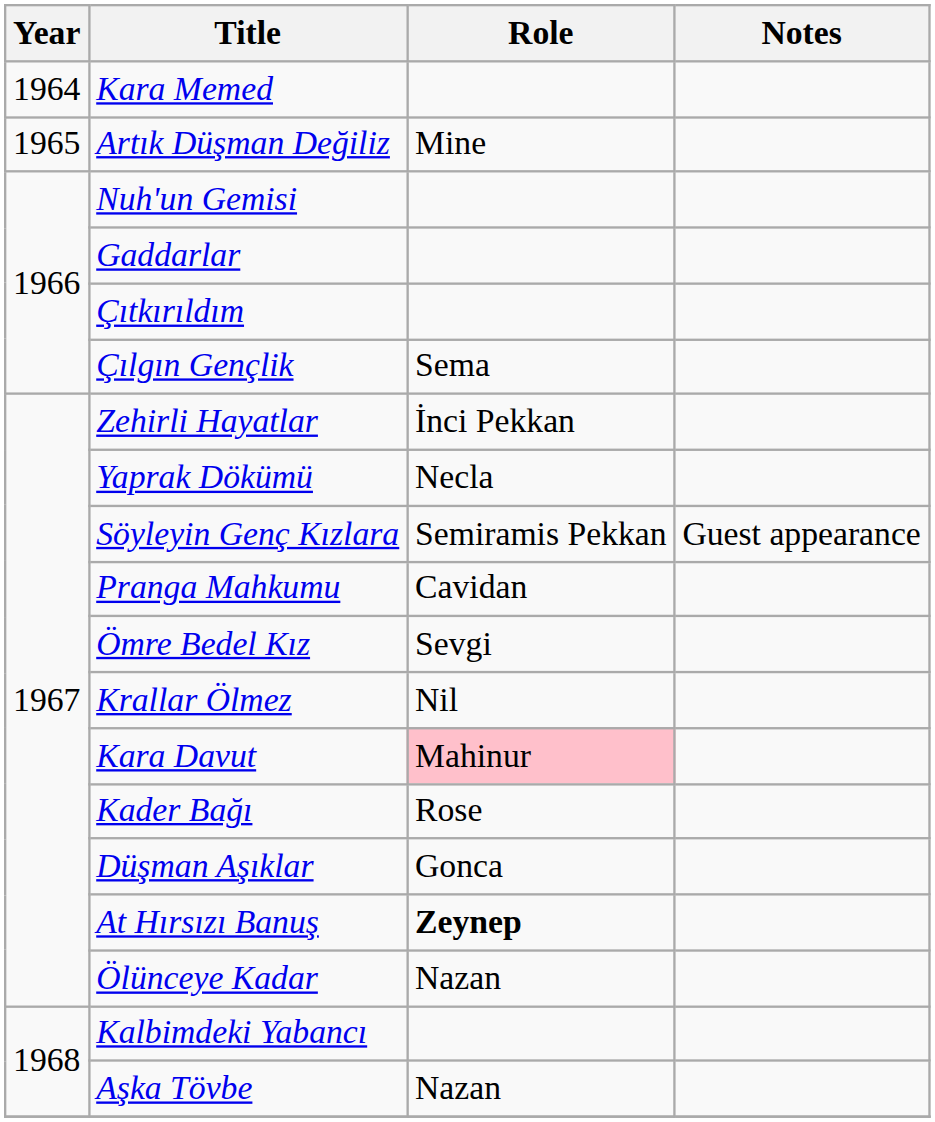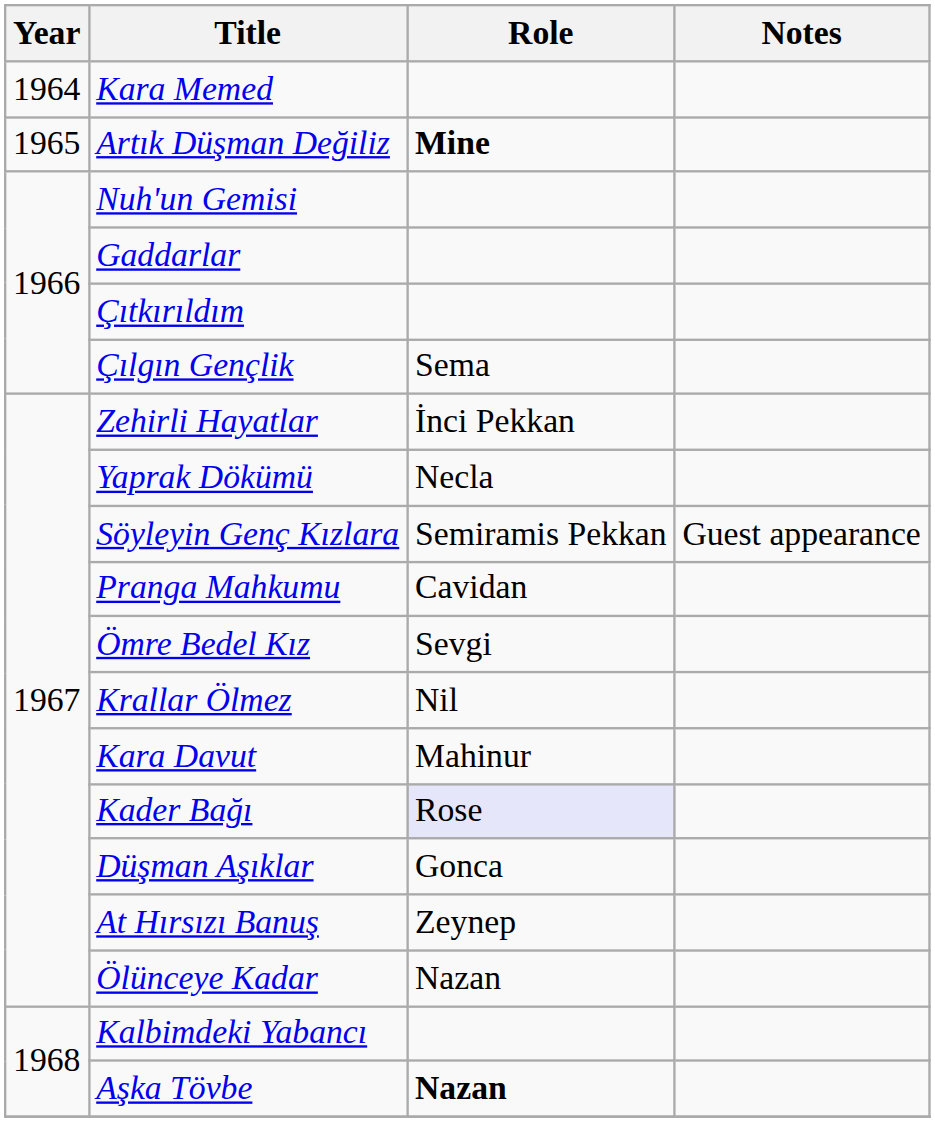(451, 143) normal -> (452, 143) bold
(473, 755) pink background -> (473, 755) no background
(449, 810) no background -> (449, 810) lavender background
(468, 921) bold -> (466, 921) normal
(458, 1088) normal -> (461, 1088) bold
